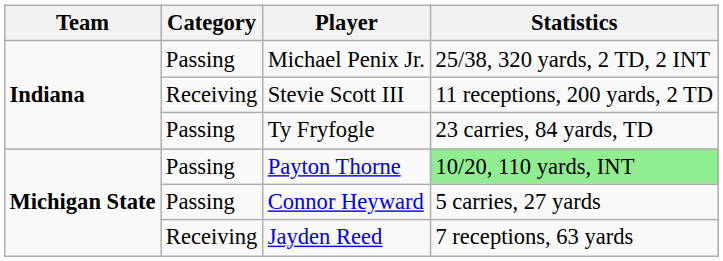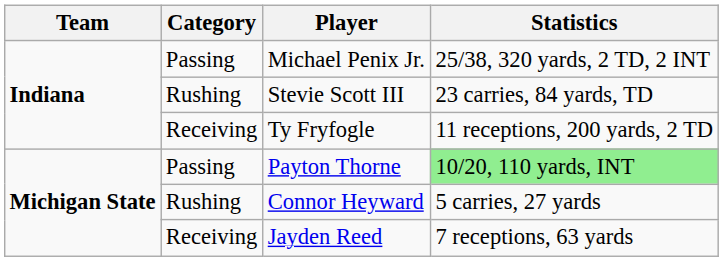(212, 94) Receiving -> (203, 94) Rushing
(574, 94) 11 receptions, 200 yards, 2 TD -> (544, 94) 23 carries, 84 yards, TD
(200, 130) Passing -> (212, 130) Receiving
(544, 130) 23 carries, 84 yards, TD -> (574, 130) 11 receptions, 200 yards, 2 TD
(200, 201) Passing -> (203, 201) Rushing
